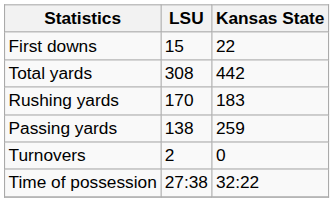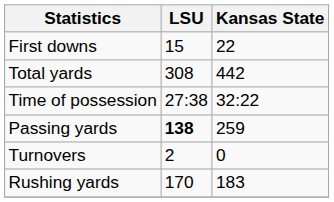rows swapped: (64, 100) <-> (83, 182)
(179, 128) normal -> (179, 128) bold
